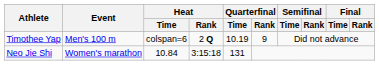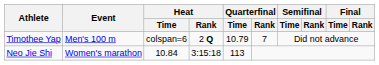(237, 39) 10.19 -> (237, 39) 10.79
(265, 39) 9 -> (265, 39) 7
(237, 53) 131 -> (237, 53) 113
